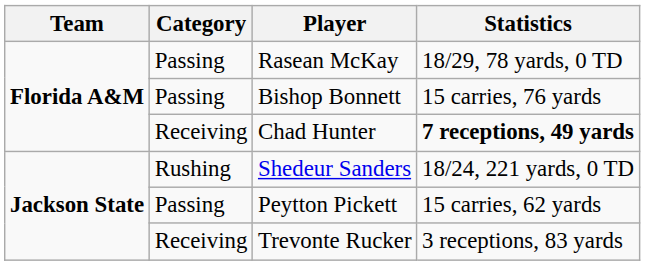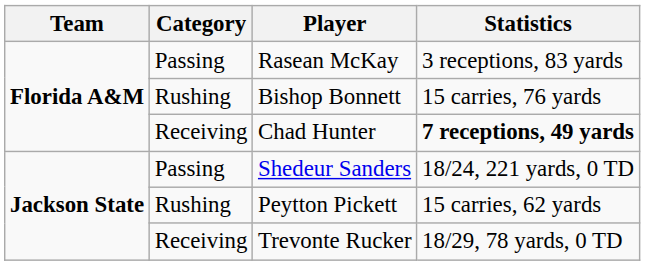(522, 59) 18/29, 78 yards, 0 TD -> (522, 59) 3 receptions, 83 yards
(190, 96) Passing -> (193, 96) Rushing
(193, 168) Rushing -> (190, 168) Passing
(190, 204) Passing -> (193, 204) Rushing
(522, 241) 3 receptions, 83 yards -> (522, 241) 18/29, 78 yards, 0 TD
